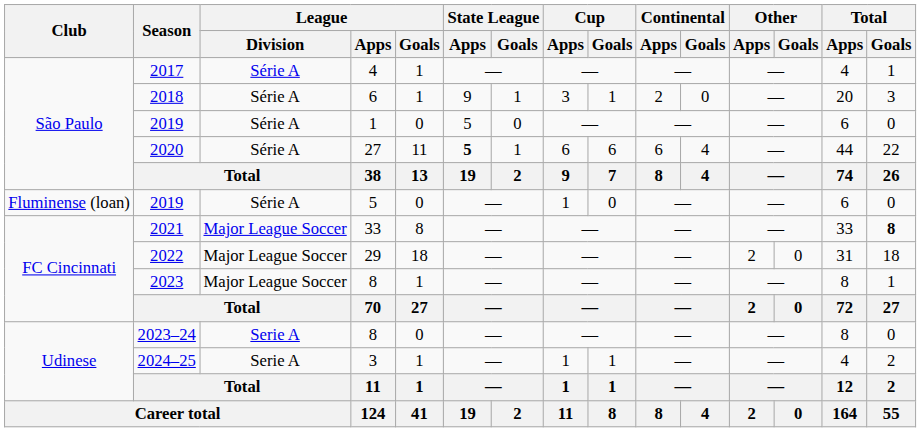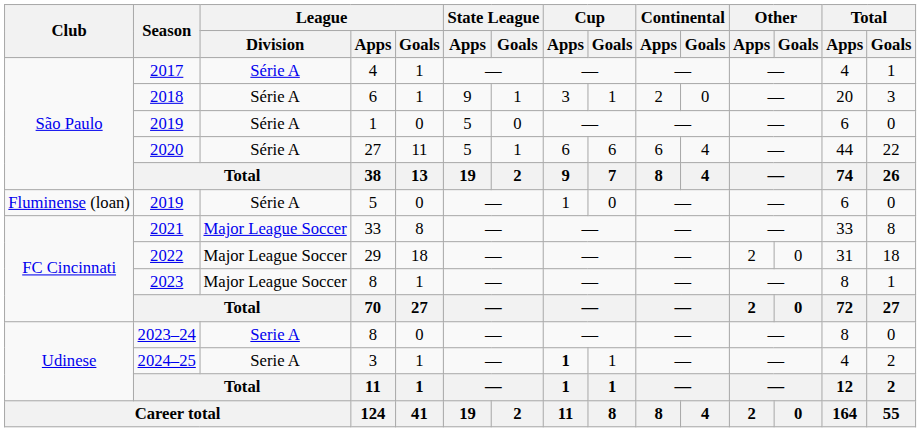(467, 149) bold -> (467, 149) normal
(891, 228) bold -> (891, 228) normal
(566, 360) normal -> (566, 360) bold
